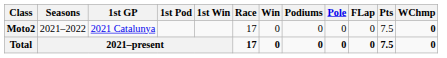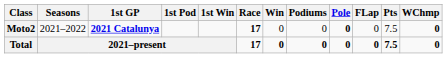(123, 28) normal -> (125, 28) bold
(251, 28) normal -> (255, 28) bold
(344, 28) normal -> (348, 28) bold
